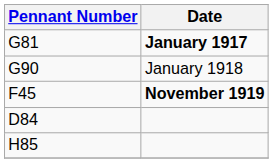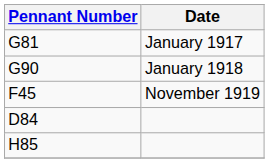(196, 42) bold -> (194, 42) normal
(205, 94) bold -> (202, 94) normal
